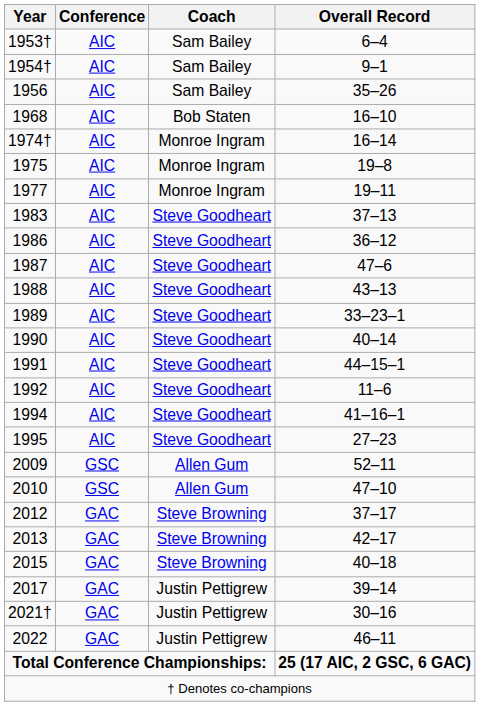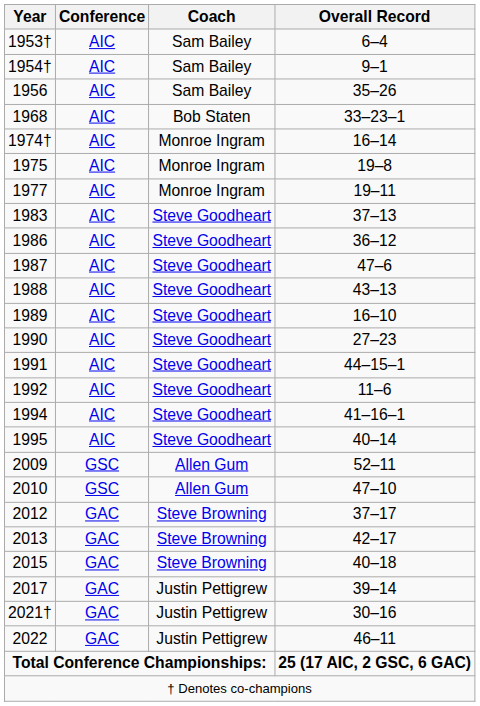(375, 116) 16–10 -> (375, 116) 33–23–1
(375, 315) 33–23–1 -> (375, 315) 16–10
(375, 340) 40–14 -> (375, 340) 27–23
(375, 439) 27–23 -> (375, 439) 40–14
